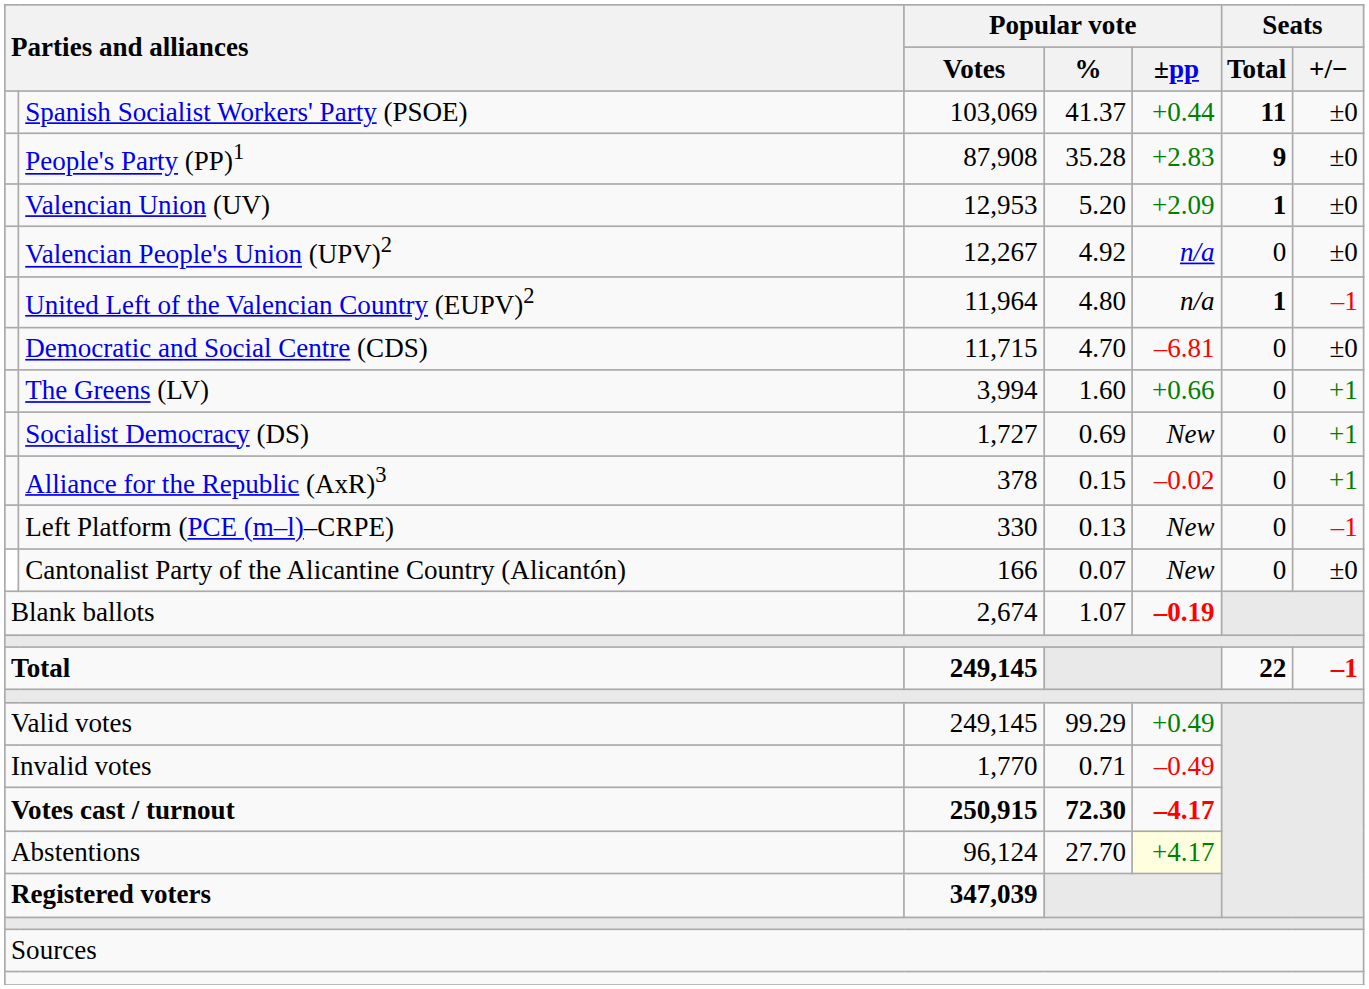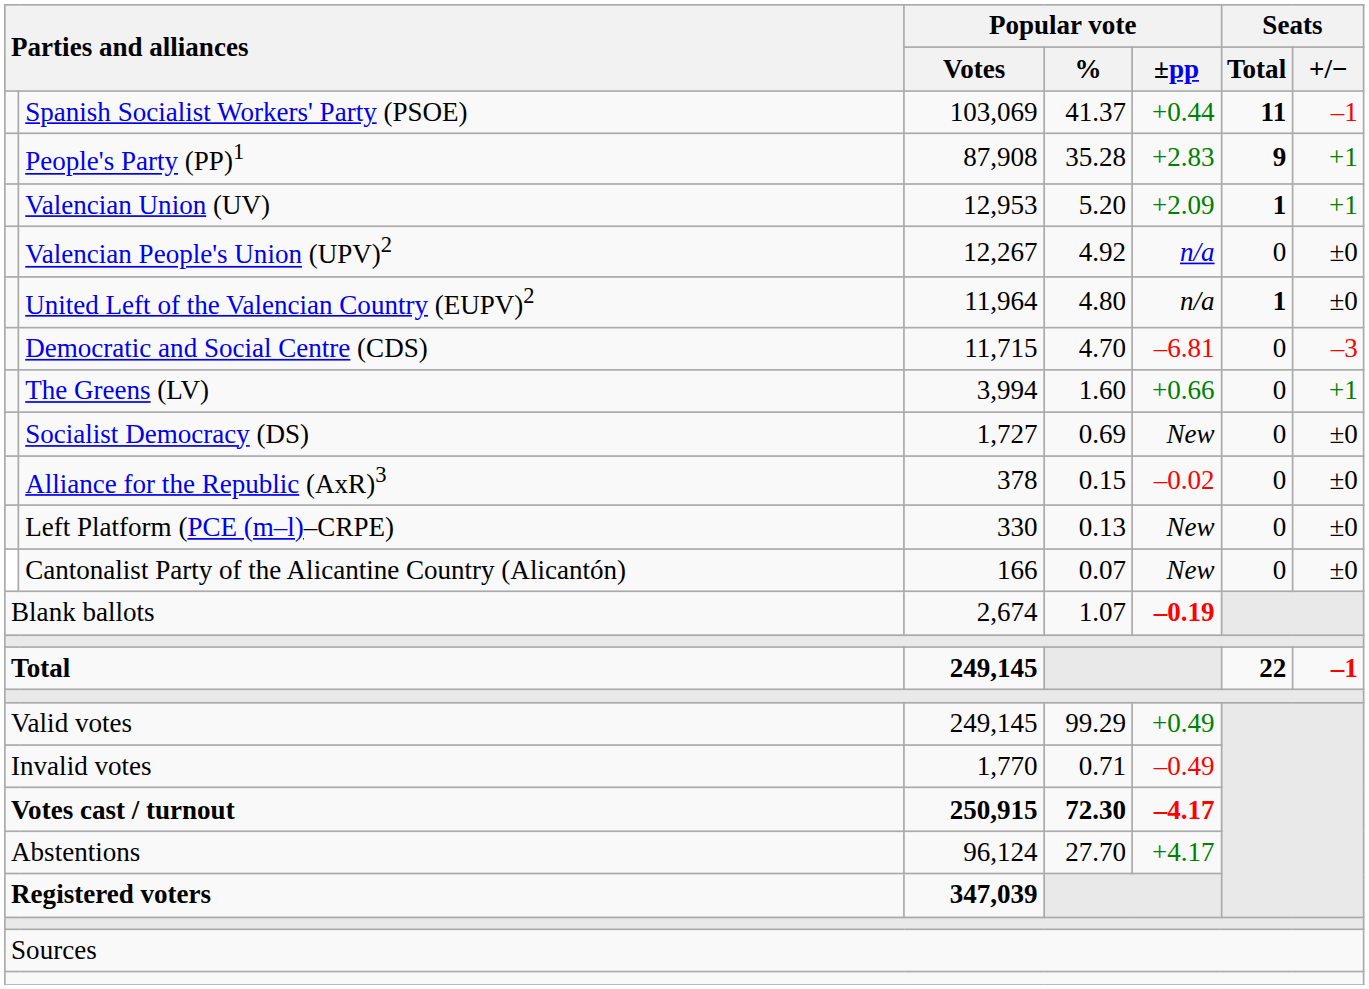(1344, 111) ±0 -> (1344, 111) –1
(1344, 158) ±0 -> (1343, 158) +1
(1344, 204) ±0 -> (1343, 204) +1
(1344, 301) –1 -> (1344, 301) ±0
(1344, 348) ±0 -> (1344, 348) –3
(1343, 433) +1 -> (1344, 433) ±0
(1343, 480) +1 -> (1344, 480) ±0
(1344, 526) –1 -> (1344, 526) ±0
(1183, 852) lightyellow background -> (1183, 852) no background
